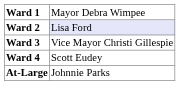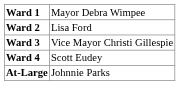(71, 27) lavender background -> (71, 27) no background
